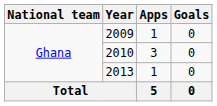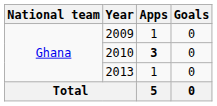(154, 53) normal -> (154, 53) bold
